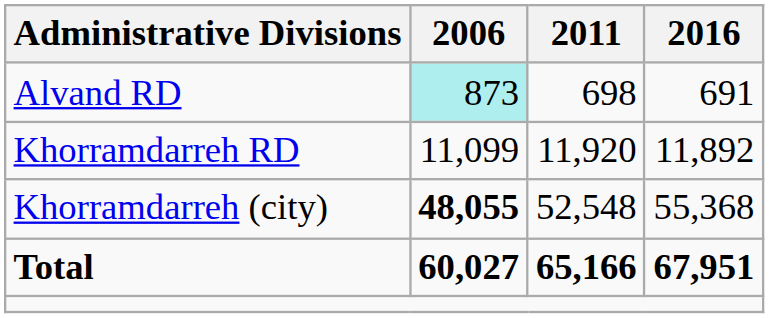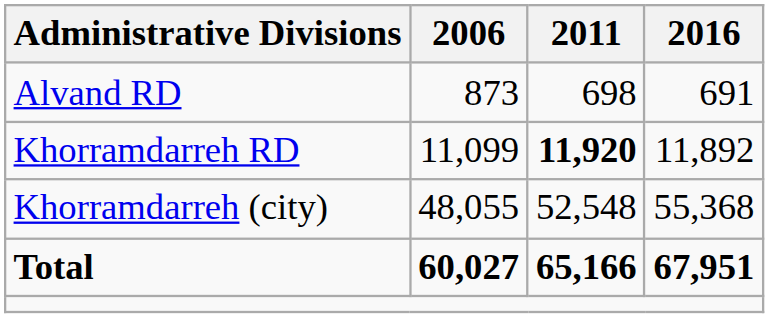(492, 91) paleturquoise background -> (492, 91) no background
(587, 149) normal -> (587, 149) bold
(469, 207) bold -> (469, 207) normal
